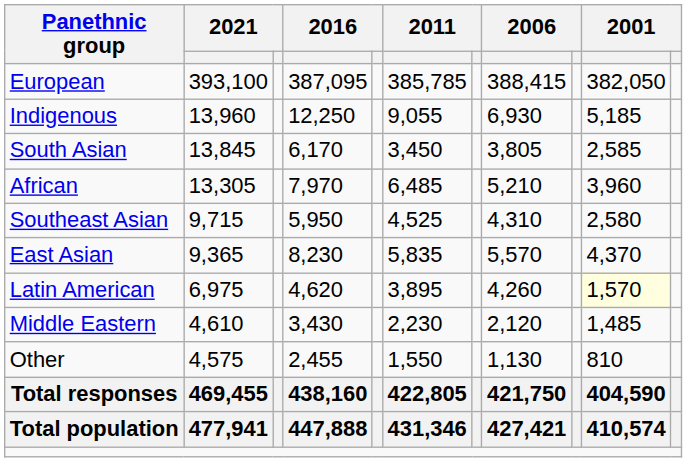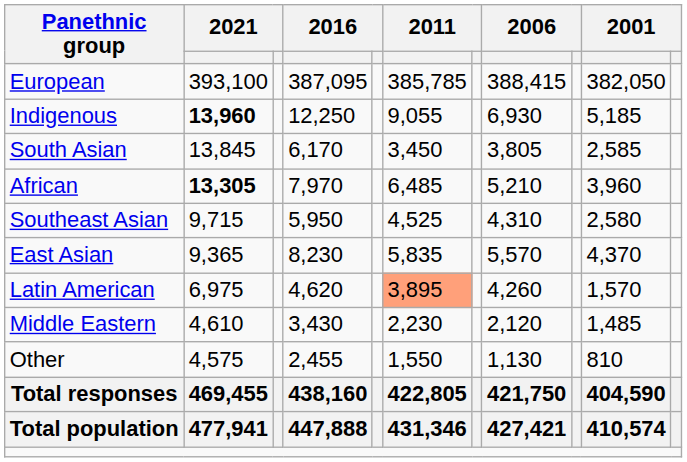(222, 116) normal -> (222, 116) bold
(222, 185) normal -> (222, 185) bold
(415, 289) no background -> (415, 289) lightsalmon background
(614, 289) lightyellow background -> (614, 289) no background
